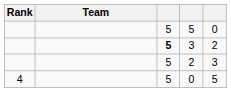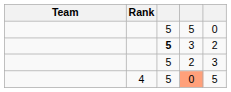columns swapped: (20, 13) <-> (96, 13)
(191, 79) no background -> (191, 79) lightsalmon background
